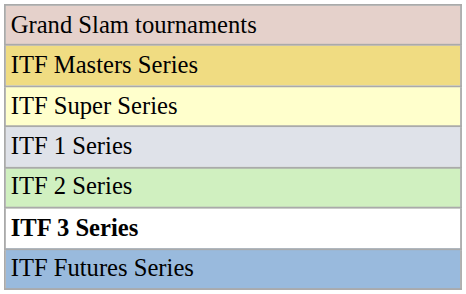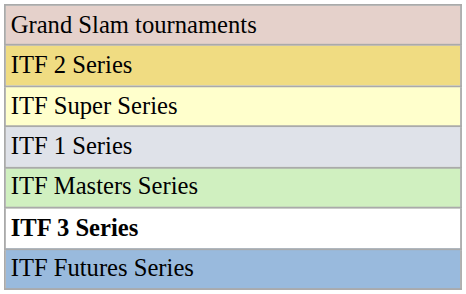(104, 65) ITF Masters Series -> (72, 65) ITF 2 Series
(72, 186) ITF 2 Series -> (104, 186) ITF Masters Series
